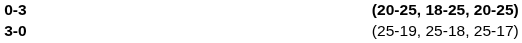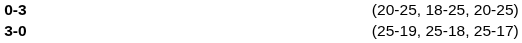(445, 10) bold -> (445, 10) normal
